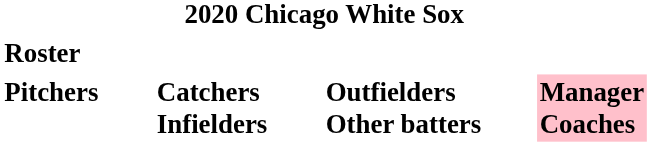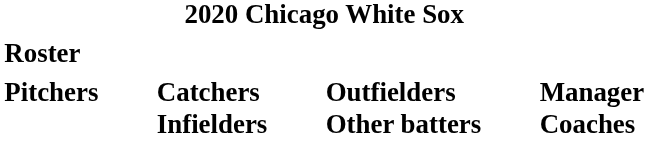(592, 107) pink background -> (592, 107) no background
